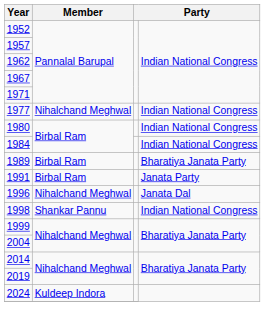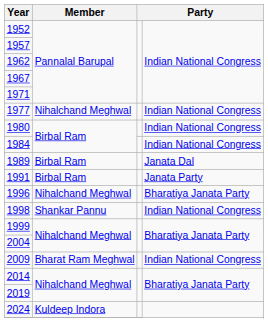(193, 161) Bharatiya Janata Party -> (169, 161) Janata Dal
(166, 194) Janata Dal -> (197, 194) Bharatiya Janata Party
+ row: (18, 260)
